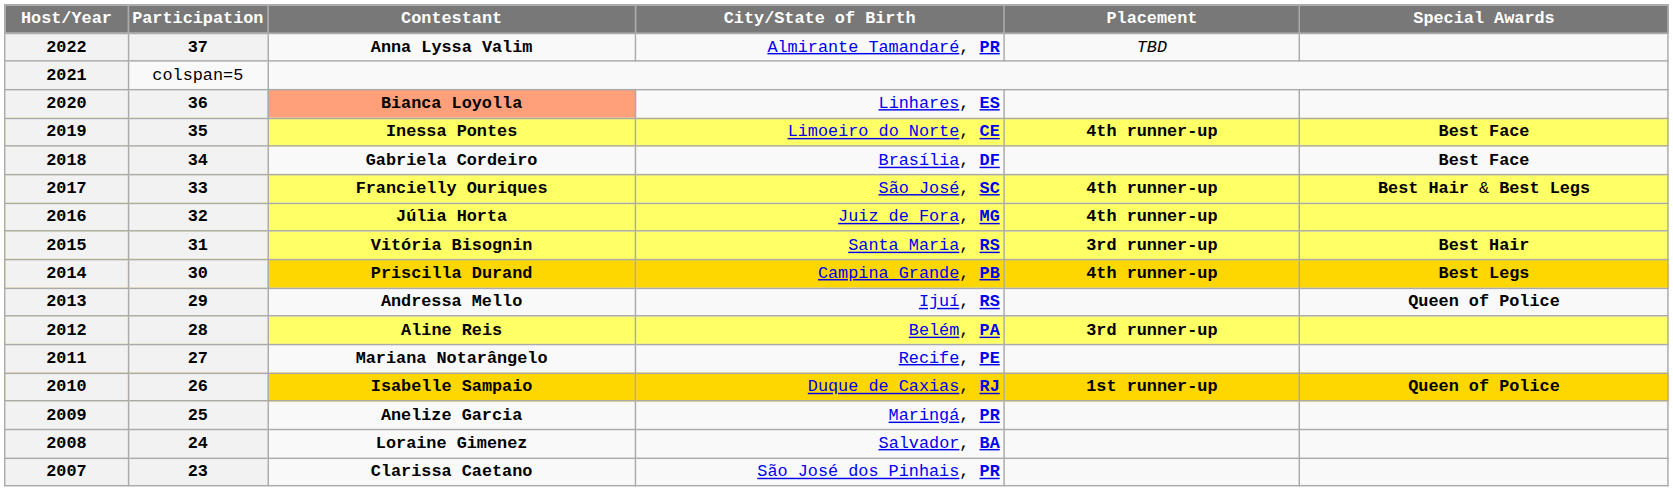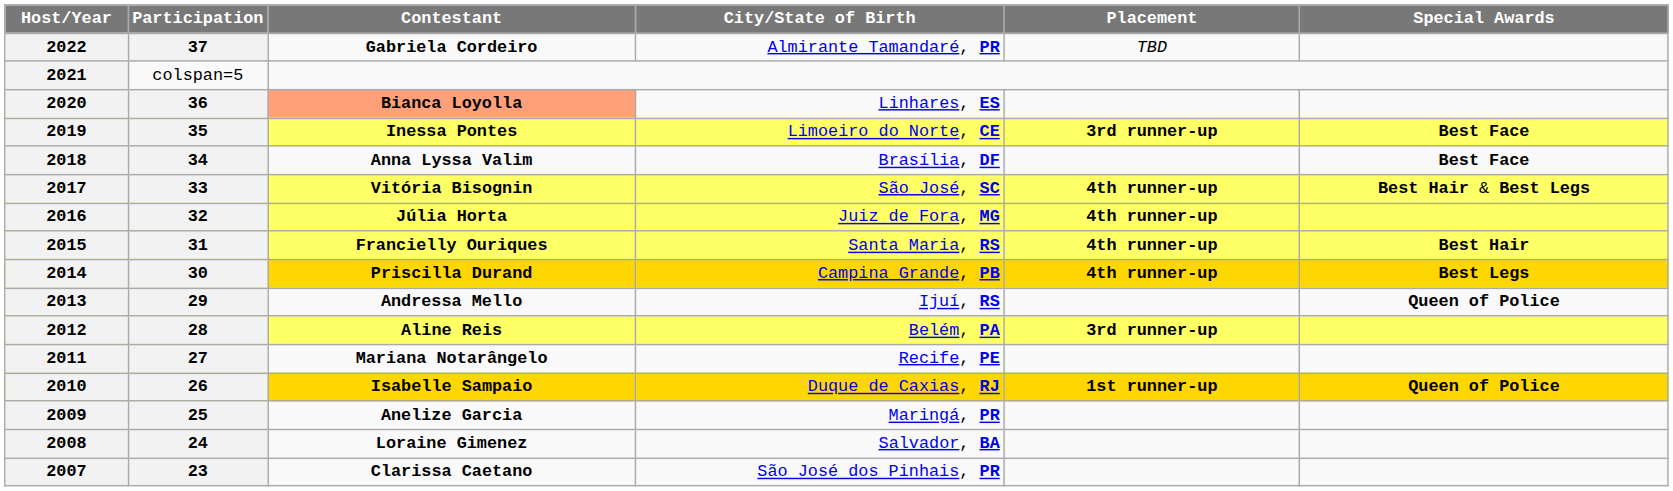(452, 47) Anna Lyssa Valim -> (452, 47) Gabriela Cordeiro
(1152, 132) 4th runner-up -> (1152, 132) 3rd runner-up
(452, 160) Gabriela Cordeiro -> (452, 160) Anna Lyssa Valim
(452, 188) Francielly Ouriques -> (452, 188) Vitória Bisognin
(452, 245) Vitória Bisognin -> (452, 245) Francielly Ouriques
(1152, 245) 3rd runner-up -> (1152, 245) 4th runner-up
